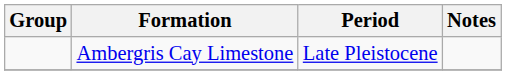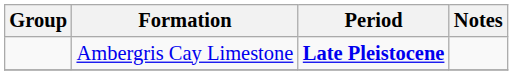(370, 53) normal -> (374, 53) bold
